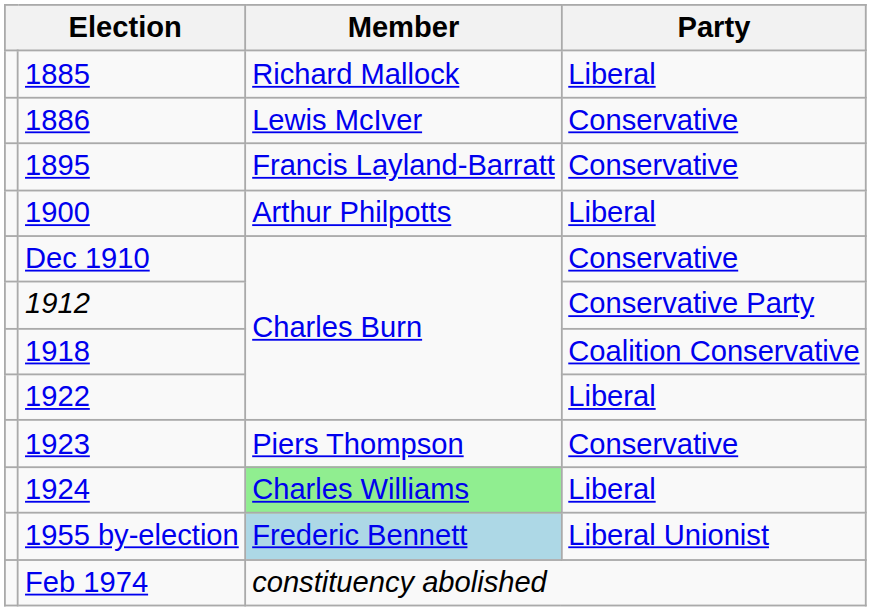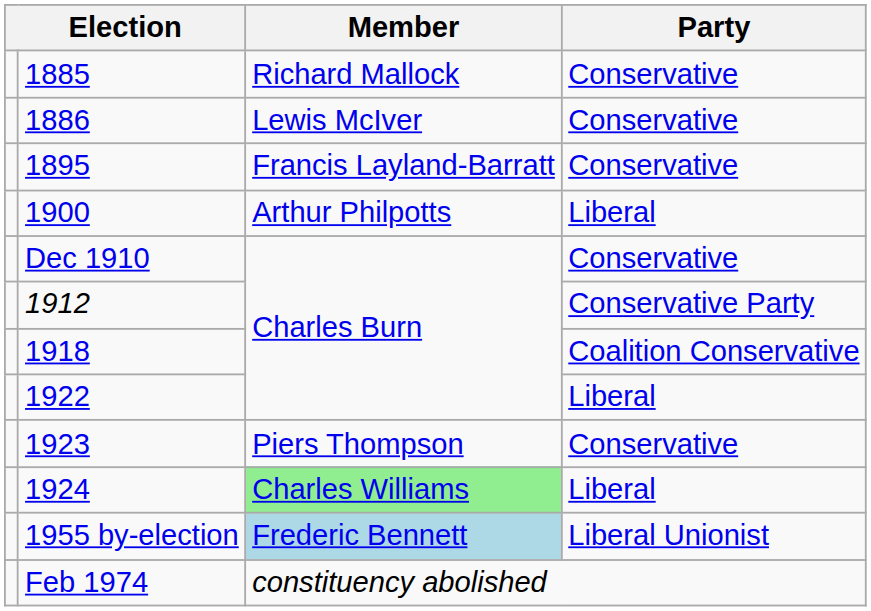(612, 73) Liberal -> (653, 73) Conservative
